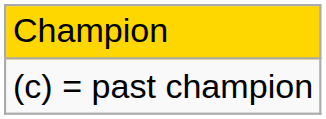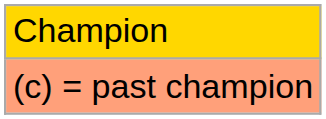(163, 85) no background -> (163, 85) lightsalmon background
